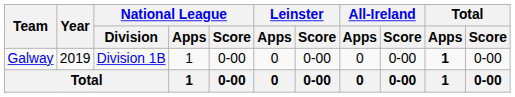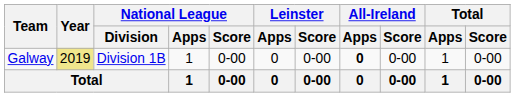(75, 59) no background -> (75, 59) khaki background
(360, 59) normal -> (360, 59) bold
(445, 59) bold -> (445, 59) normal
